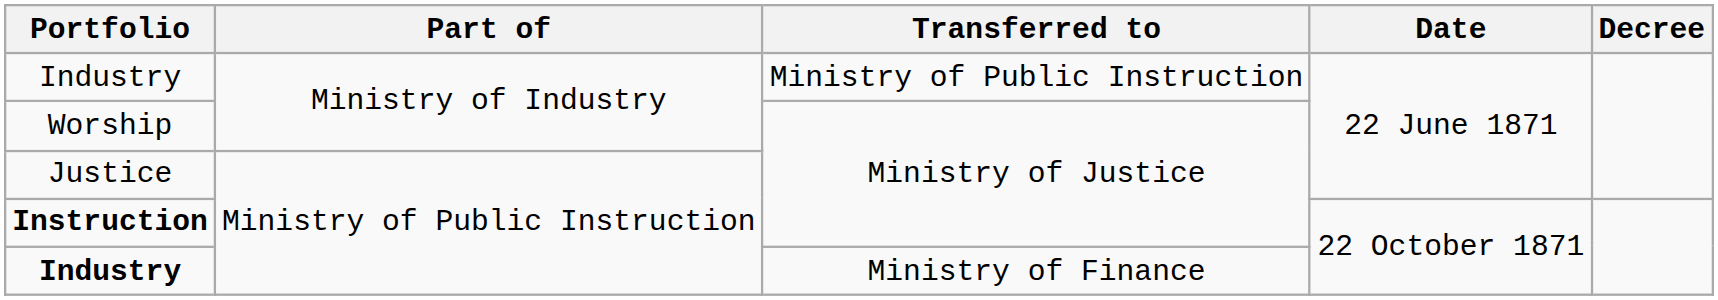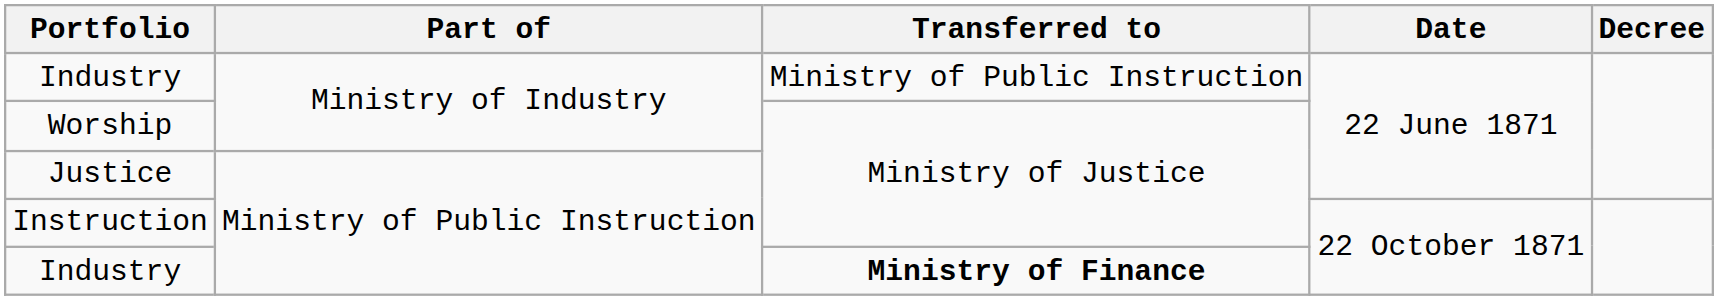(110, 223) bold -> (110, 223) normal
(110, 271) bold -> (110, 271) normal
(1037, 271) normal -> (1037, 271) bold
